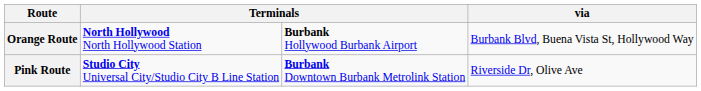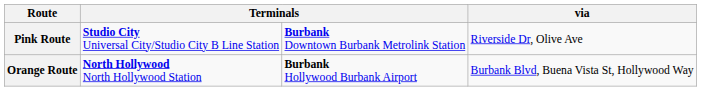rows swapped: (42, 70) <-> (42, 38)
